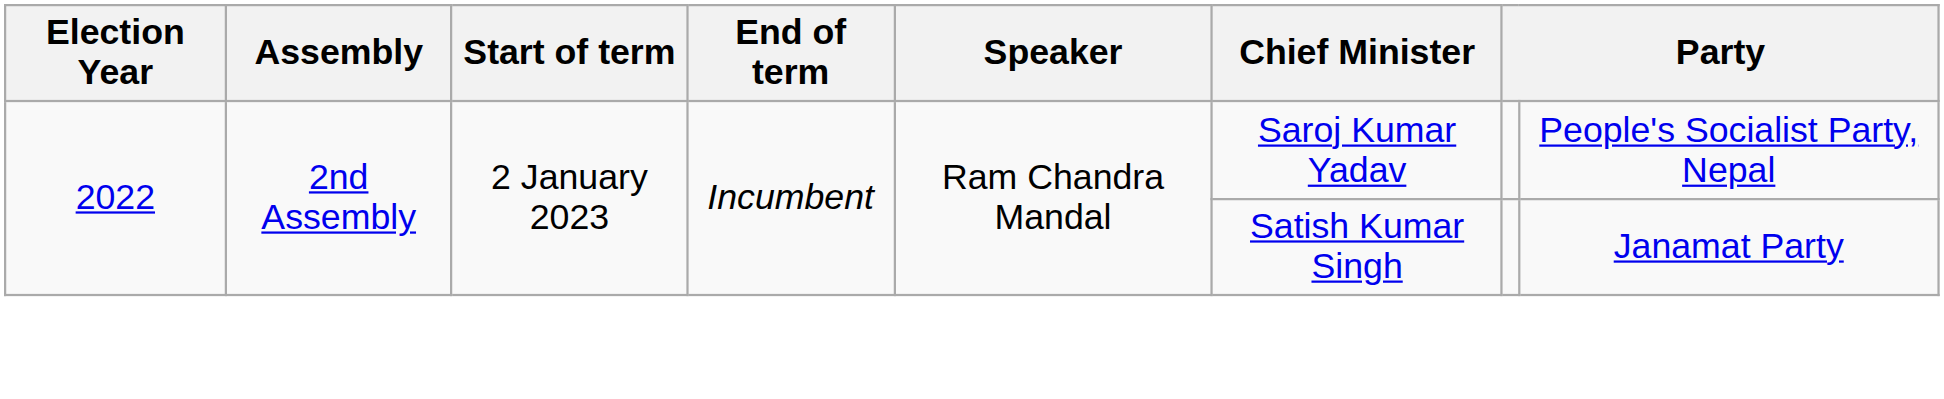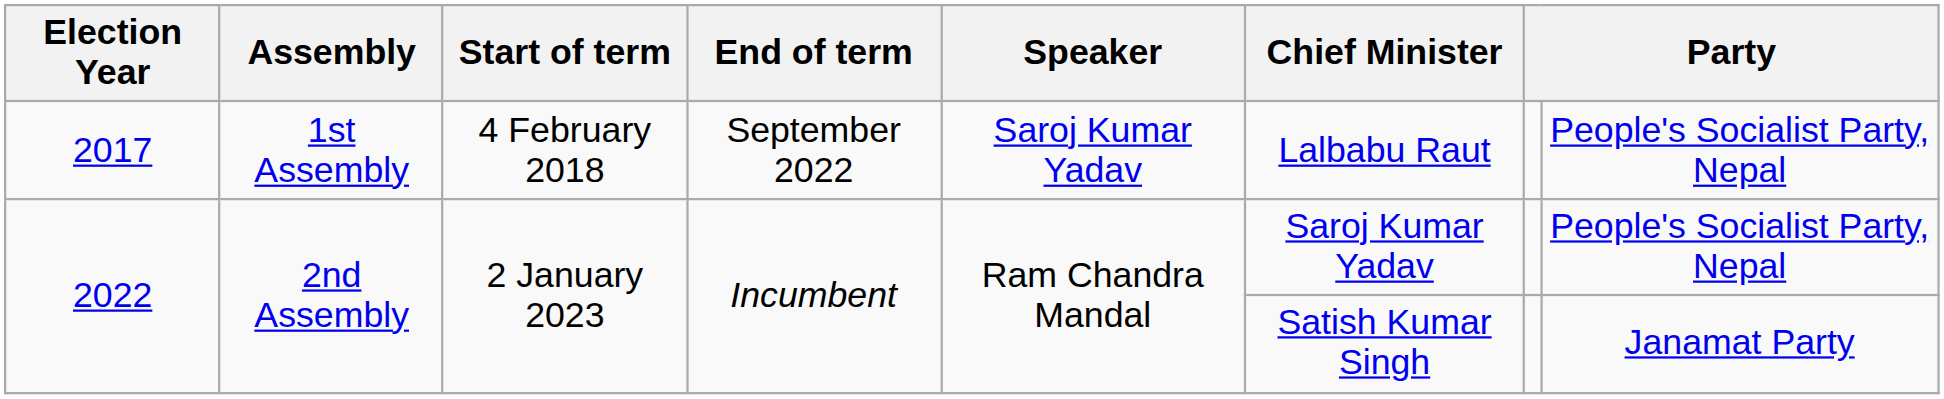+ row: (113, 149)
